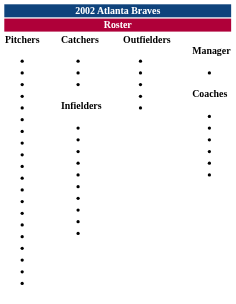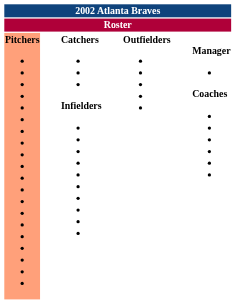(22, 161) no background -> (22, 161) lightsalmon background
